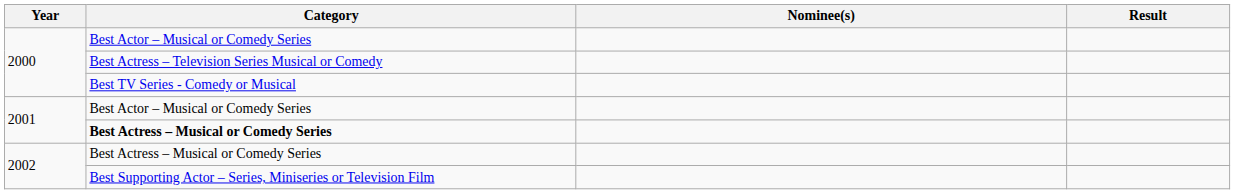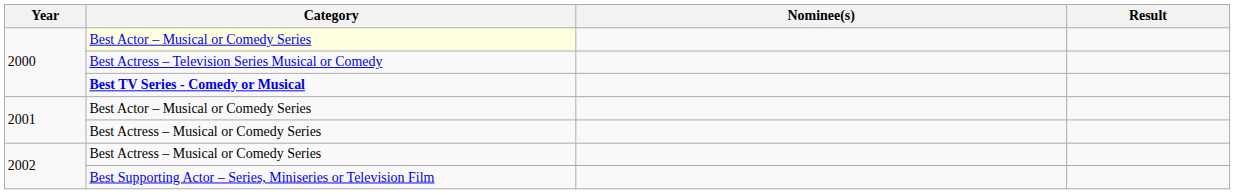(200, 39) no background -> (200, 39) lightyellow background
(193, 85) normal -> (197, 85) bold
(211, 131) bold -> (205, 131) normal
